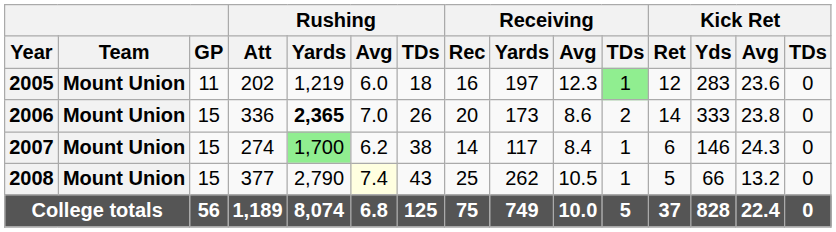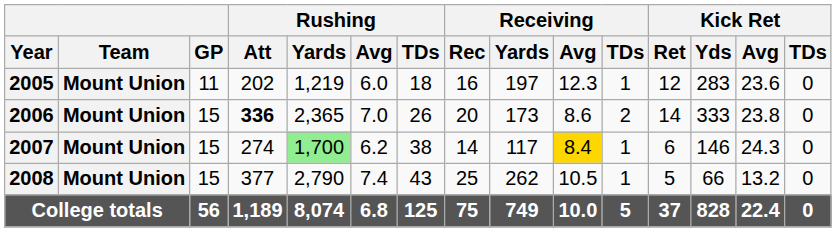(625, 83) lightgreen background -> (625, 83) no background
(258, 115) normal -> (258, 115) bold
(319, 115) bold -> (319, 115) normal
(578, 147) no background -> (578, 147) gold background
(374, 178) lightyellow background -> (374, 178) no background
